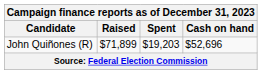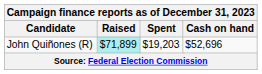(118, 45) no background -> (118, 45) paleturquoise background
